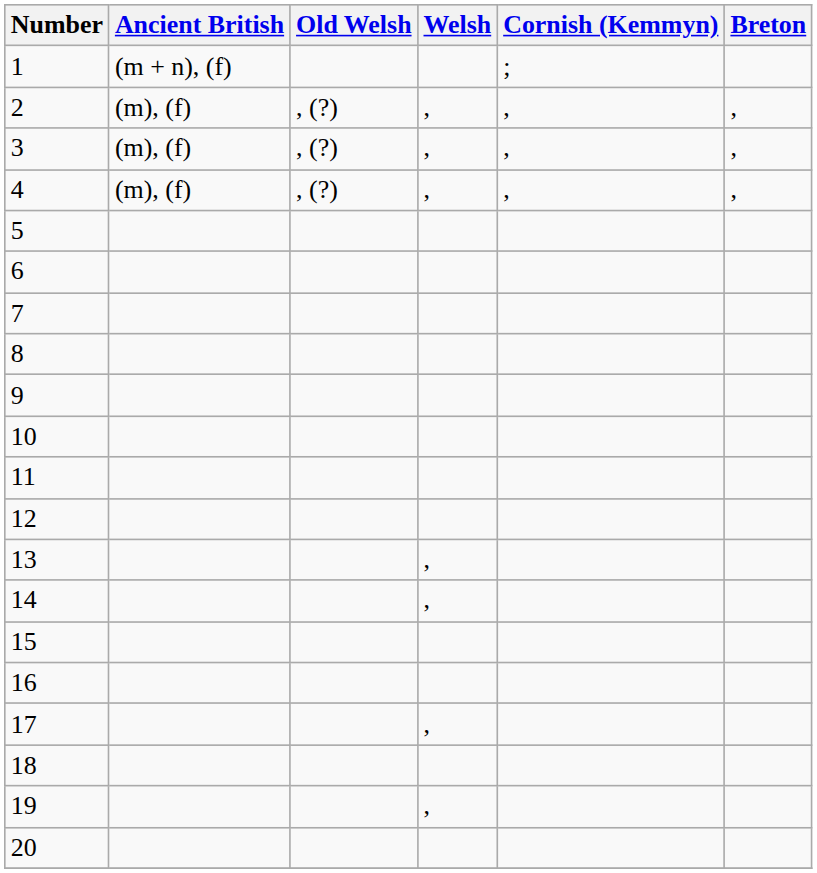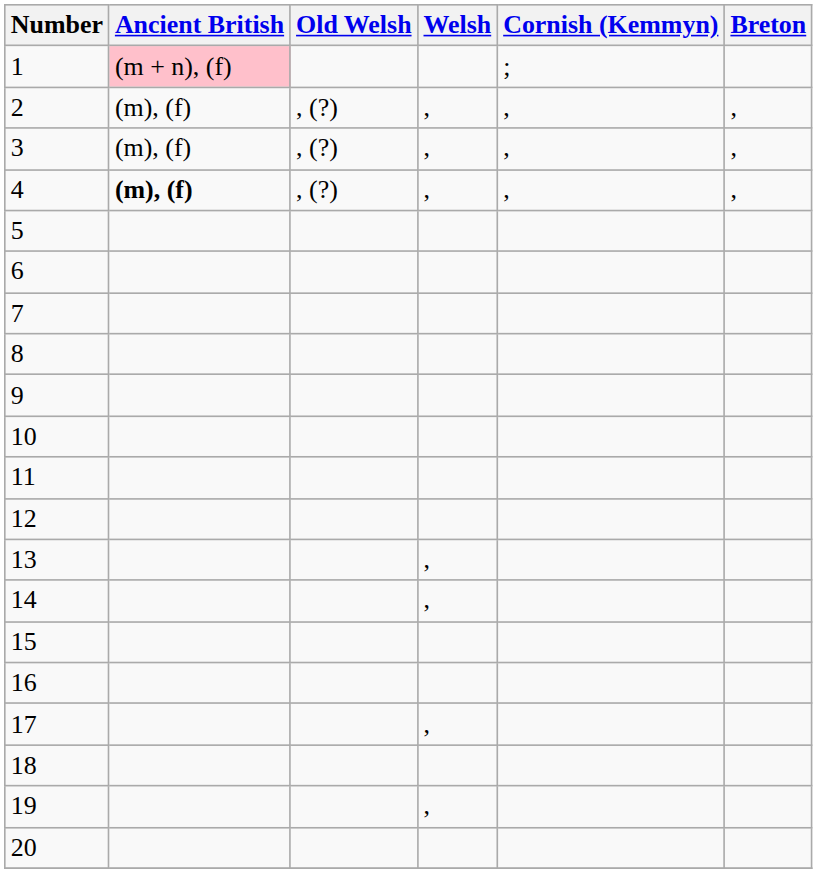(173, 66) no background -> (173, 66) pink background
(153, 189) normal -> (154, 189) bold
